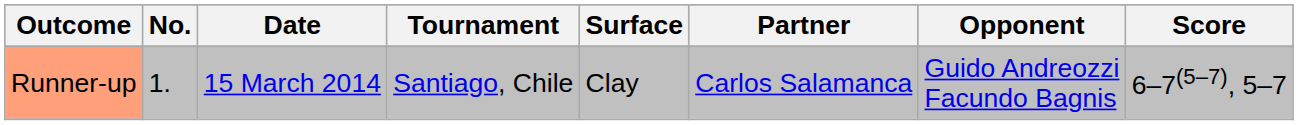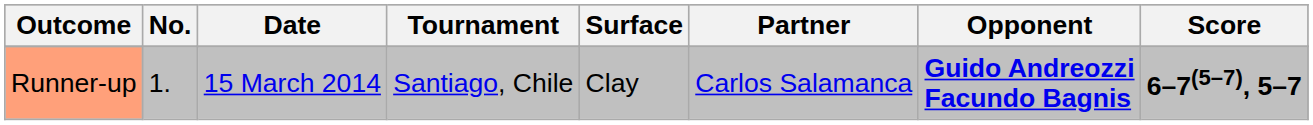(1022, 82) normal -> (1030, 82) bold
(1209, 82) normal -> (1224, 82) bold
